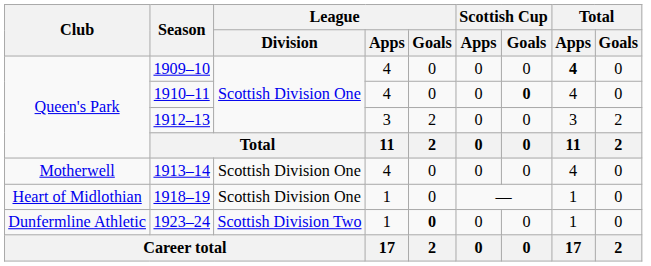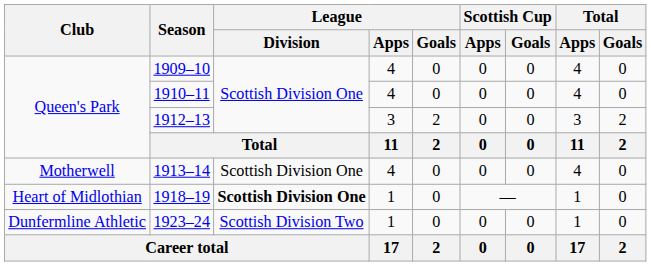(573, 68) bold -> (577, 68) normal
(527, 94) bold -> (531, 94) normal
(289, 196) normal -> (292, 196) bold
(432, 222) bold -> (436, 222) normal
